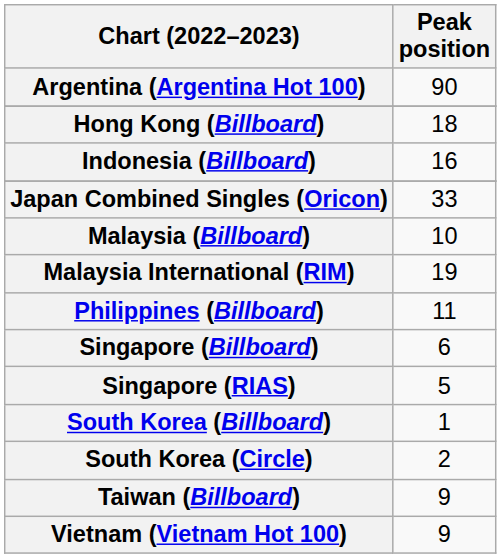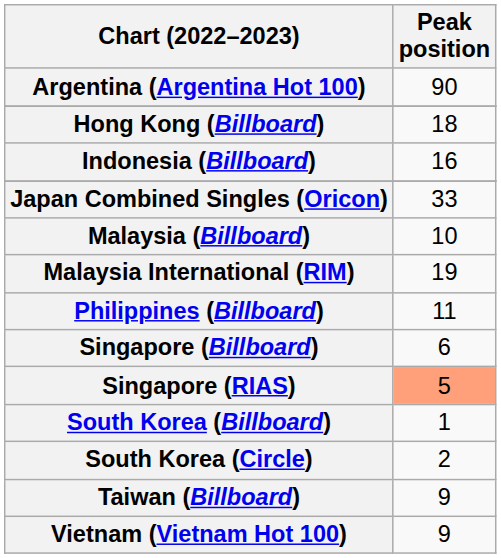(444, 385) no background -> (444, 385) lightsalmon background
